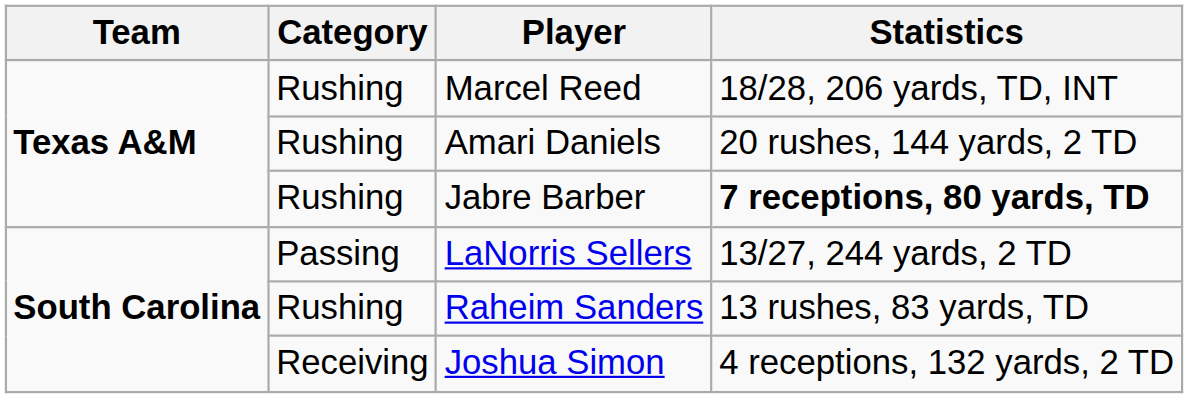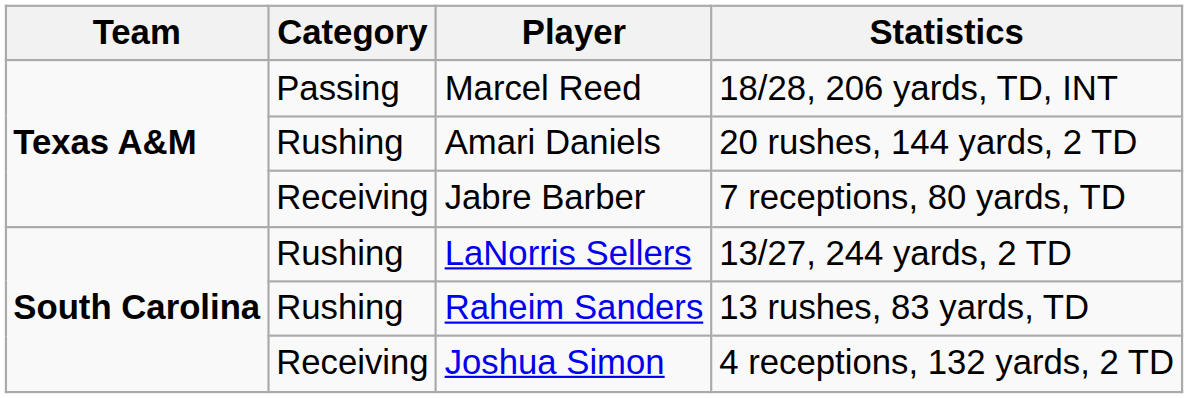(340, 87) Rushing -> (338, 87) Passing
(340, 197) Rushing -> (352, 197) Receiving
(934, 197) bold -> (923, 197) normal
(338, 253) Passing -> (340, 253) Rushing
